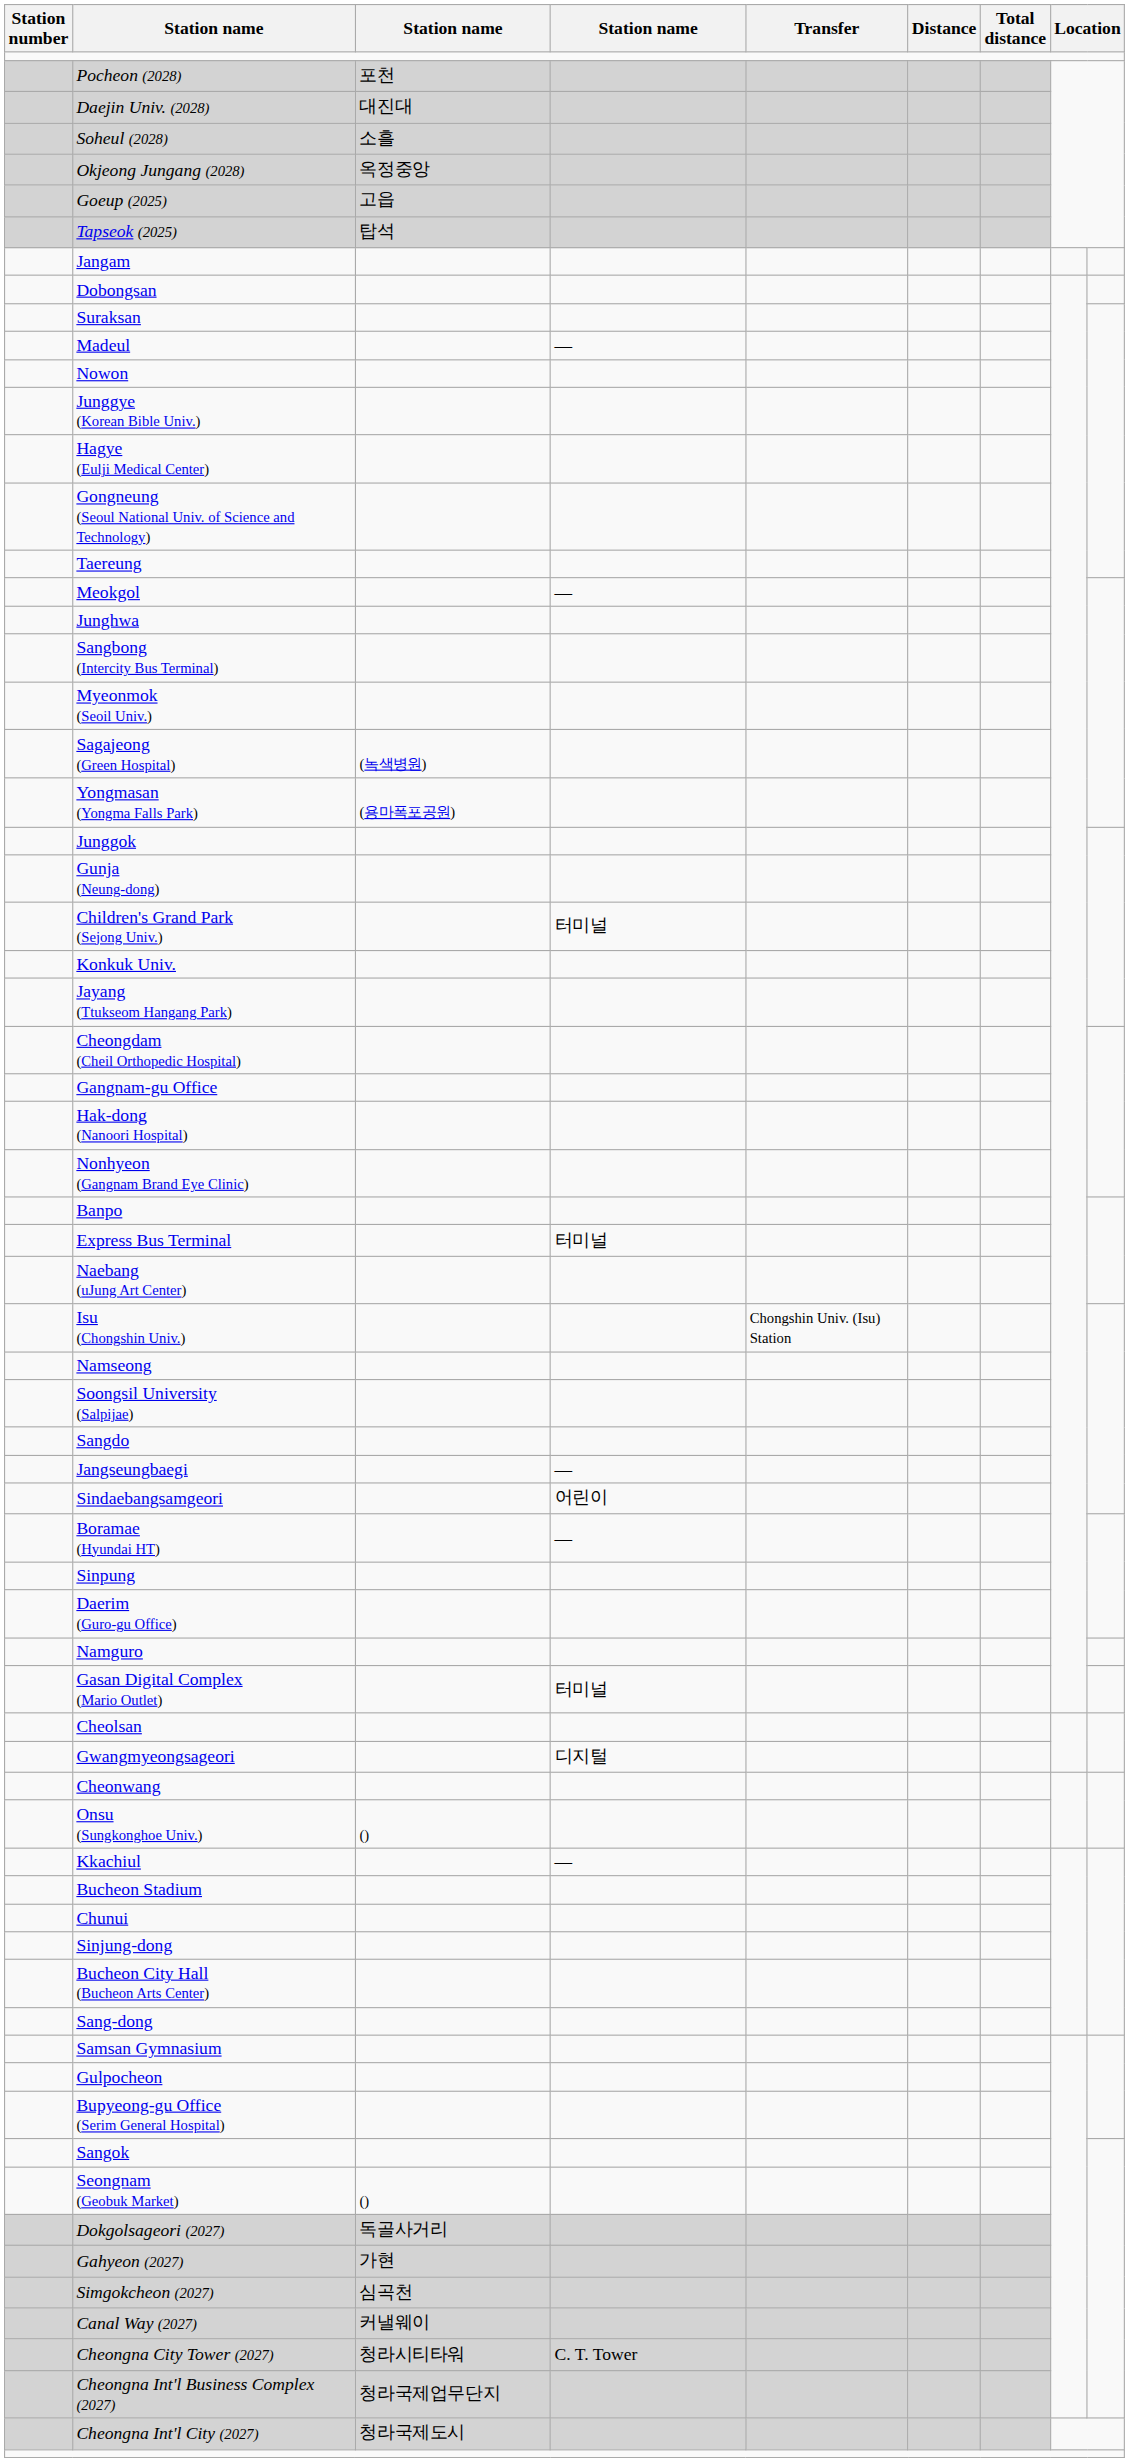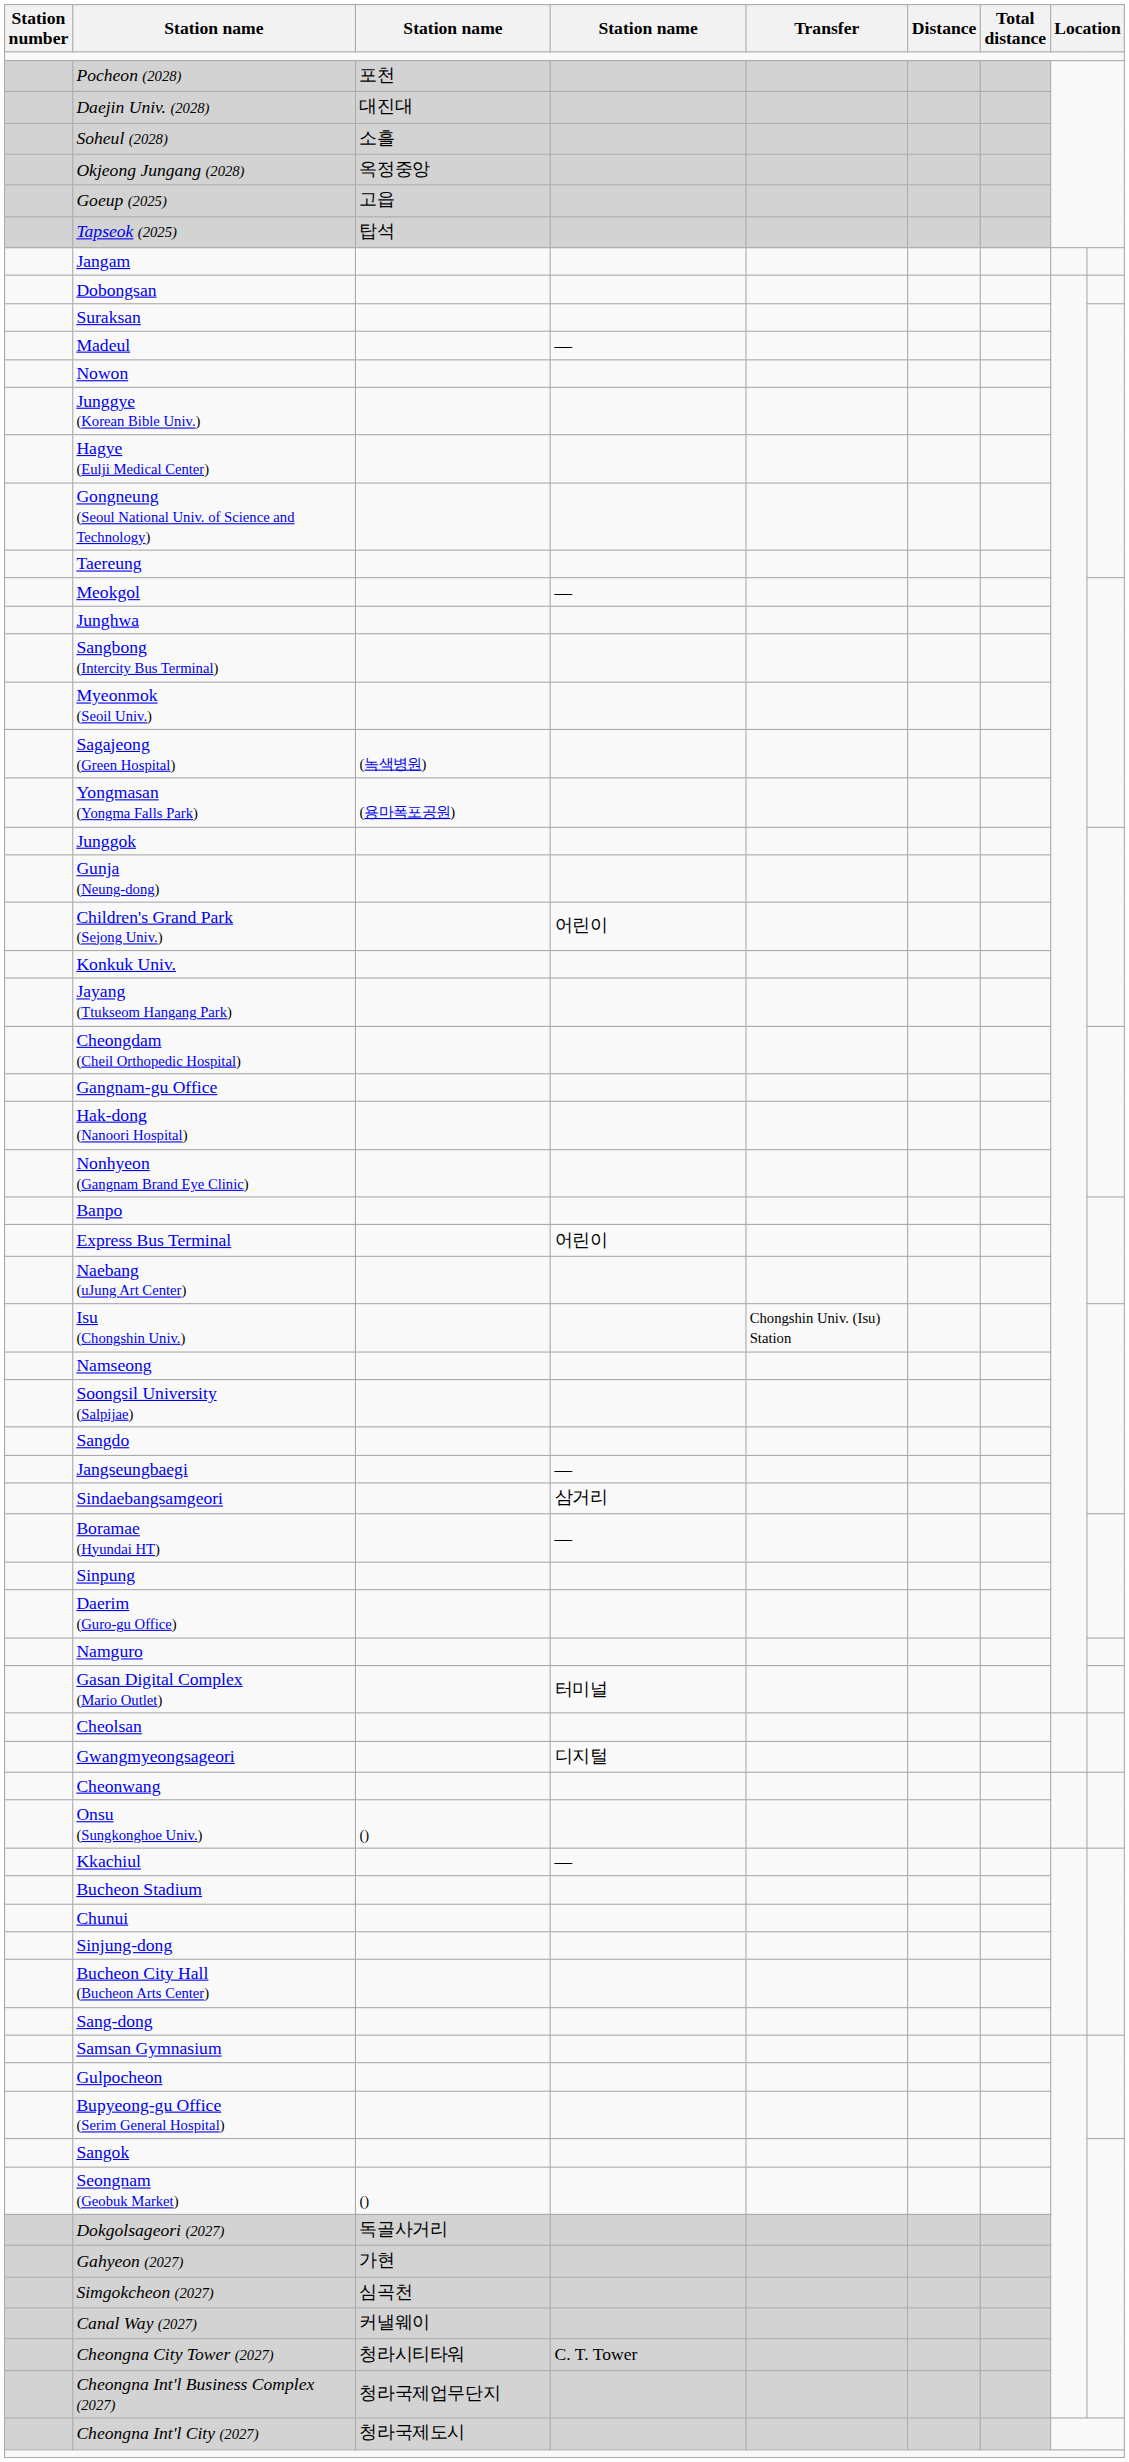(581, 925) 터미널 -> (581, 925) 어린이
(581, 1239) 터미널 -> (581, 1239) 어린이
(581, 1497) 어린이 -> (581, 1497) 삼거리
